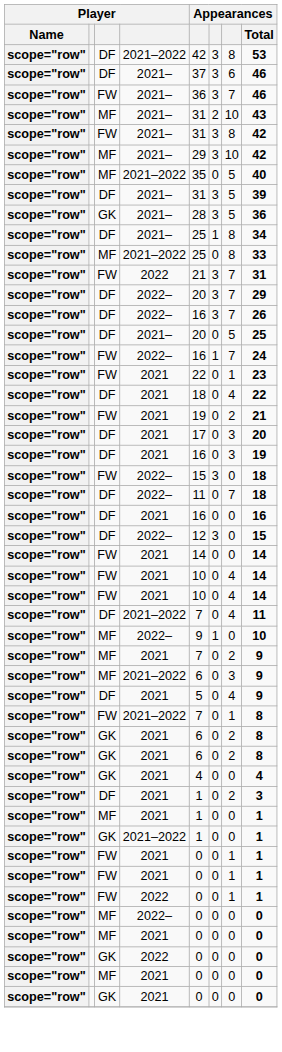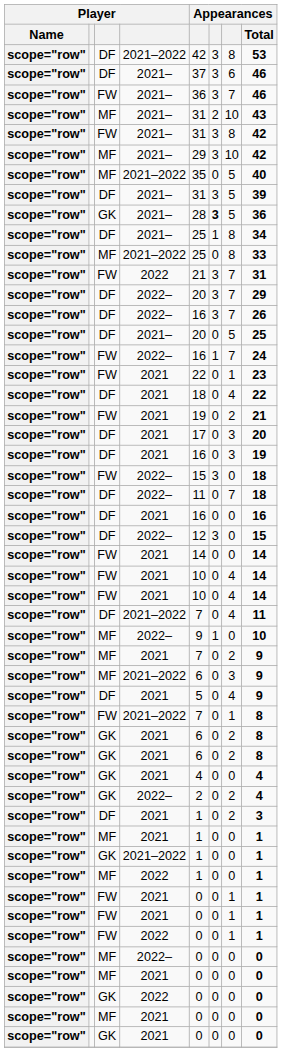(215, 214) normal -> (215, 214) bold
+ row: (107, 796)
+ row: (107, 876)
